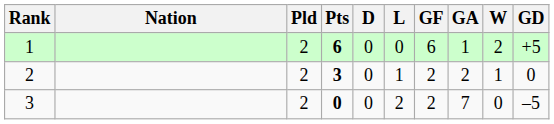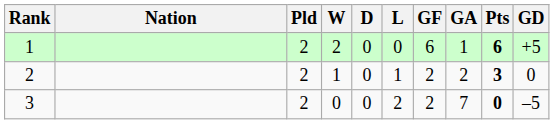columns swapped: (498, 18) <-> (337, 18)
